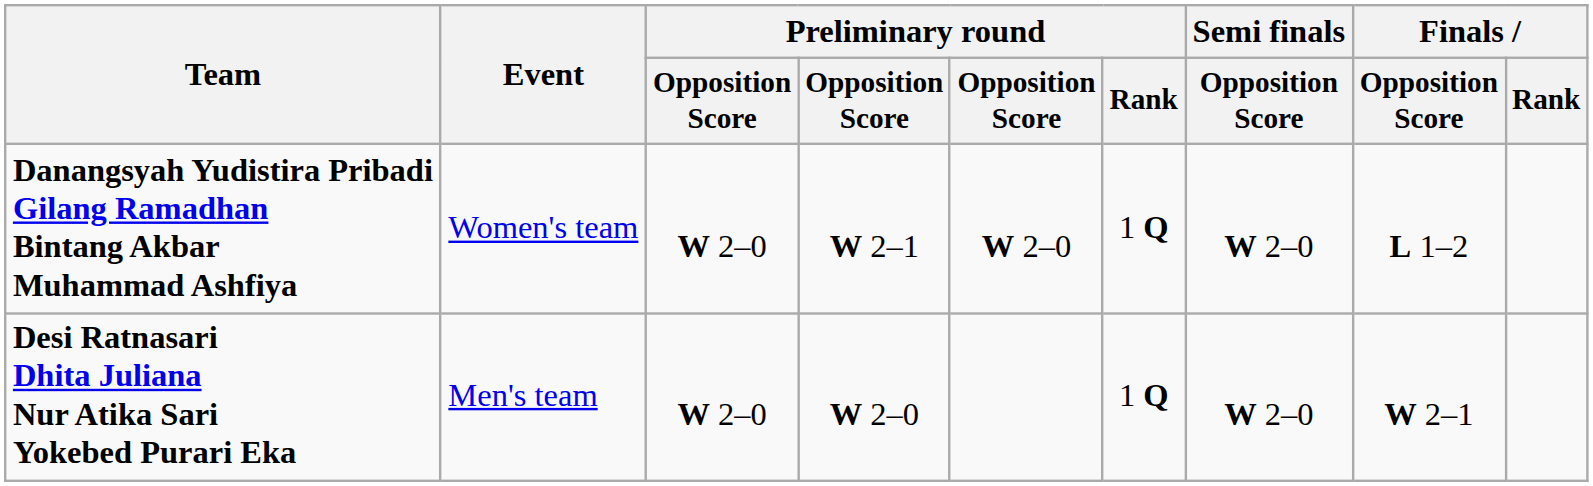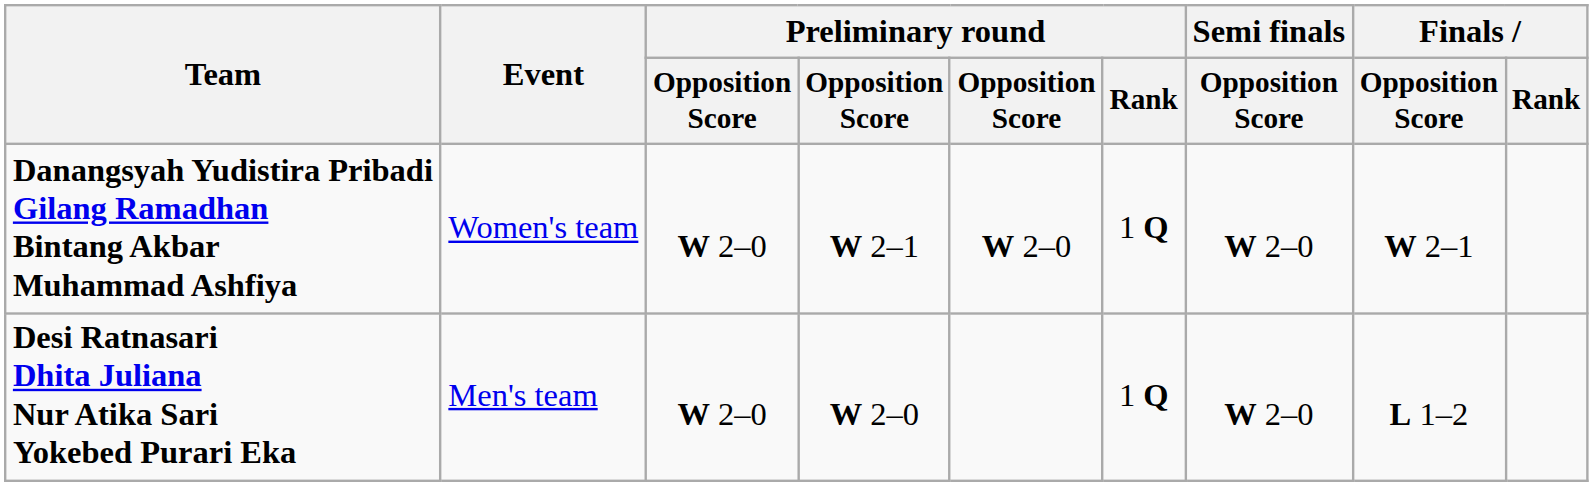(1429, 246) L 1–2 -> (1429, 246) W 2–1
(1429, 415) W 2–1 -> (1429, 415) L 1–2
